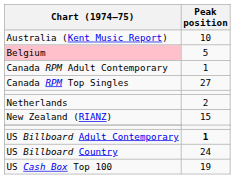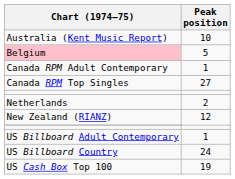(205, 117) 15 -> (205, 117) 12
(205, 137) bold -> (205, 137) normal
